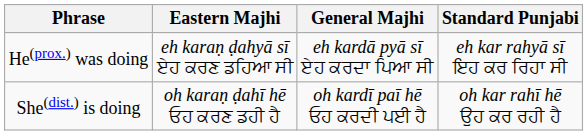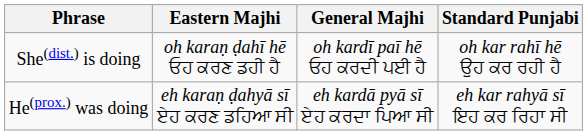rows swapped: (78, 57) <-> (78, 105)
